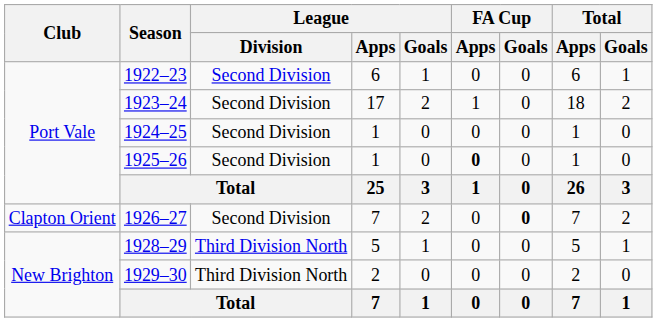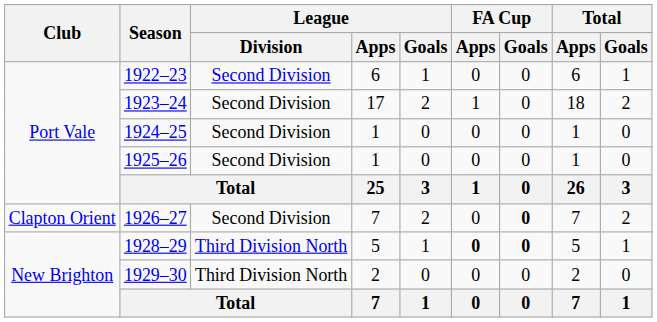(476, 160) bold -> (476, 160) normal
(476, 246) normal -> (476, 246) bold
(526, 246) normal -> (526, 246) bold
